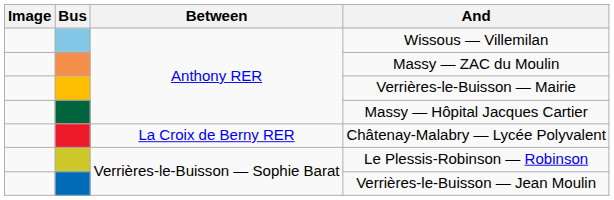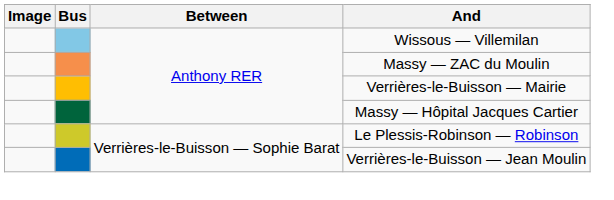- row: (476, 135)
